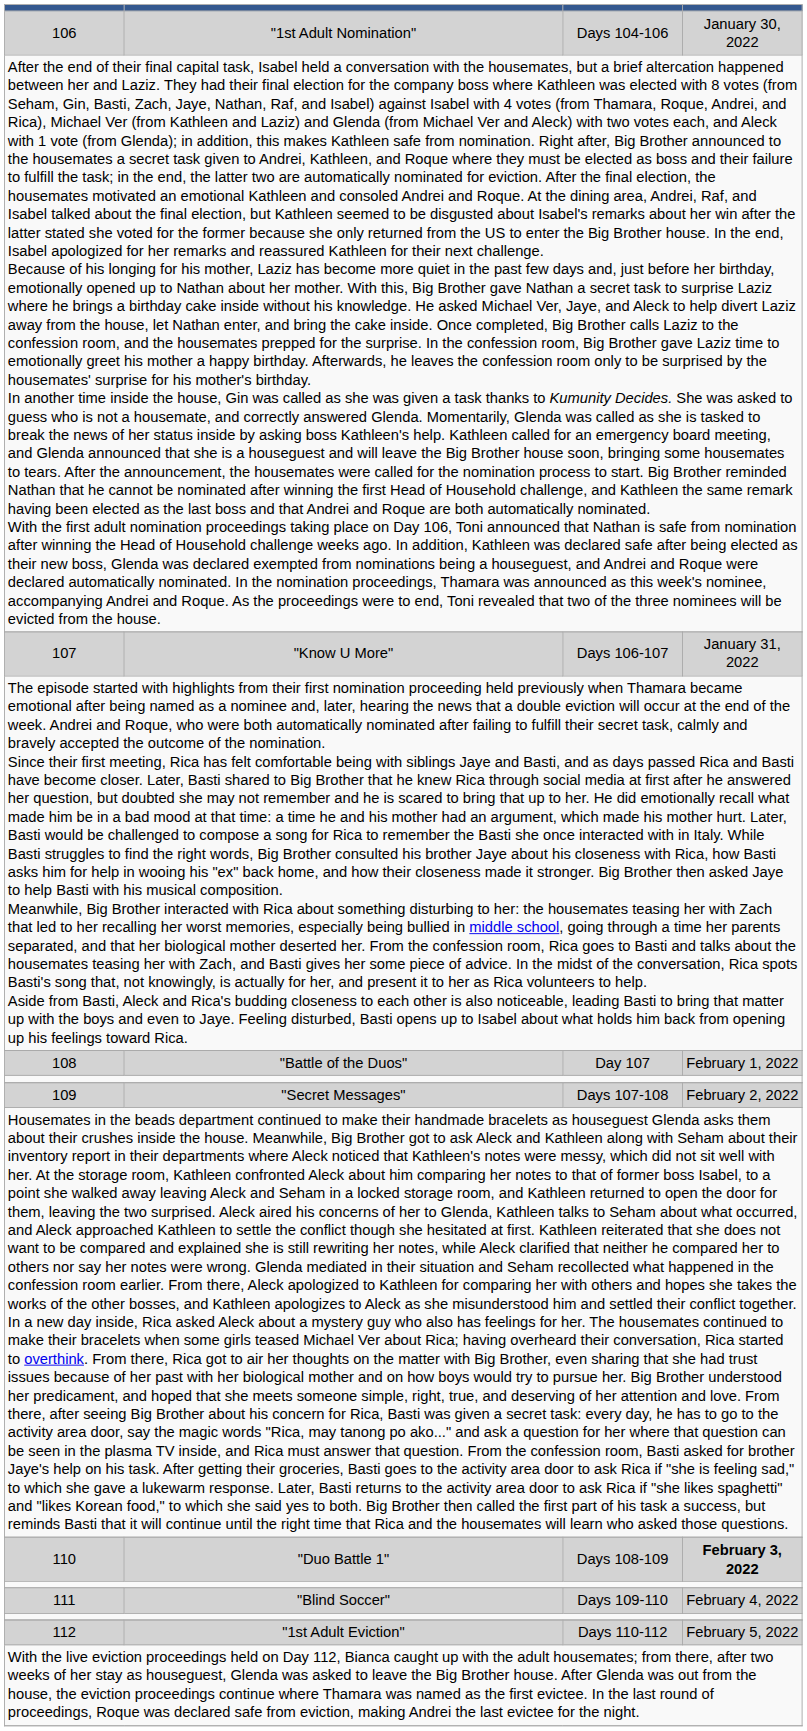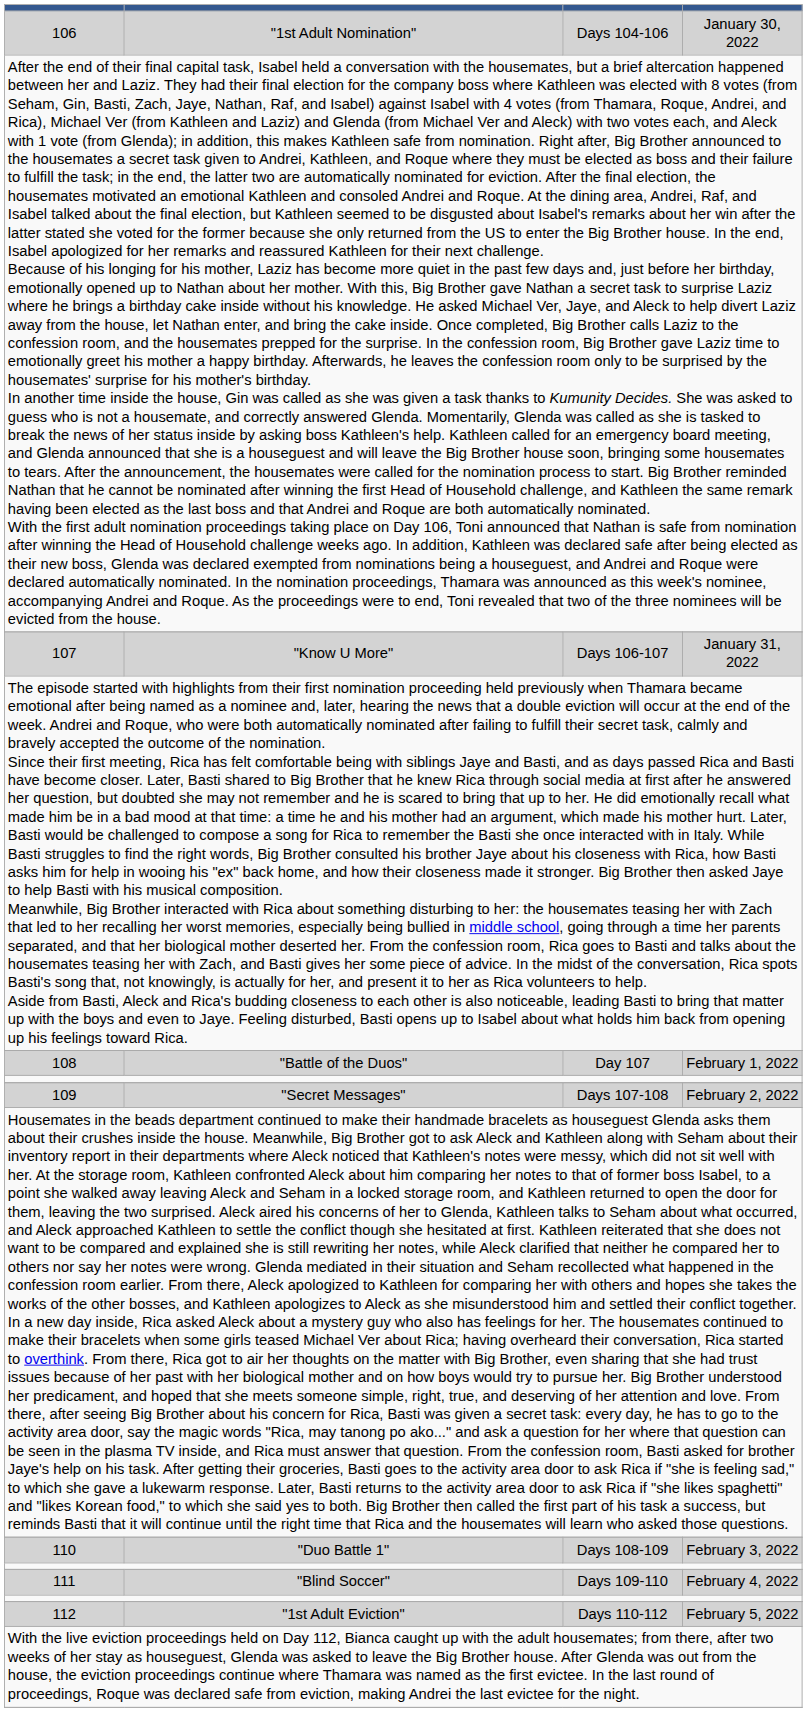(742, 1559) bold -> (742, 1550) normal
